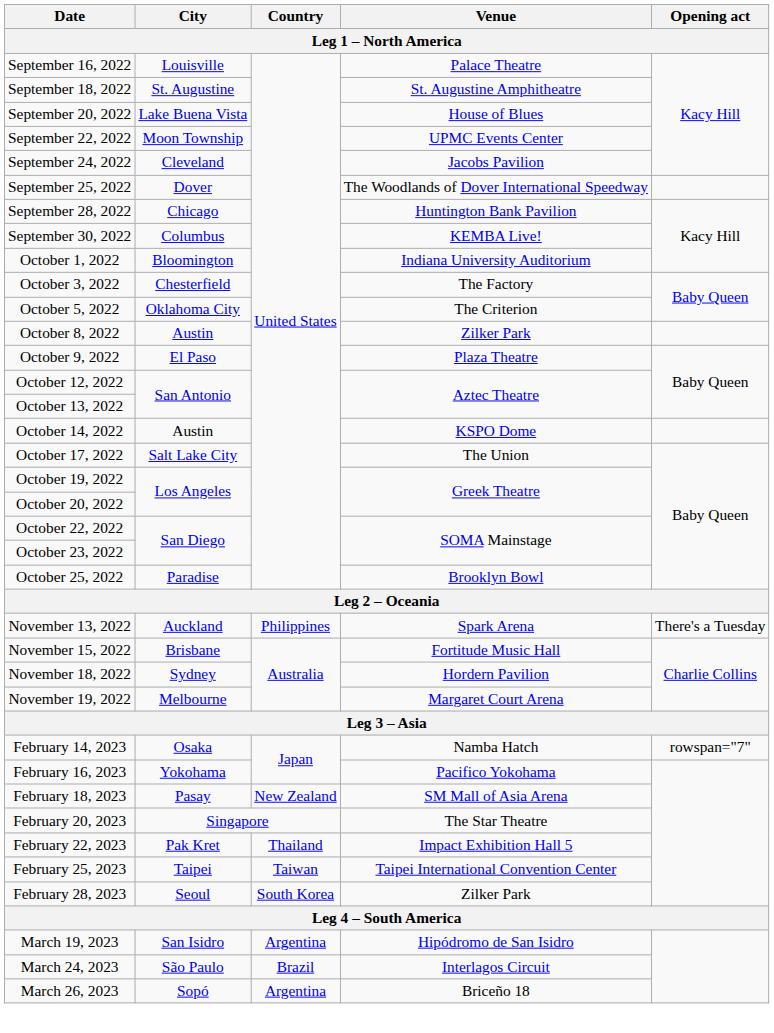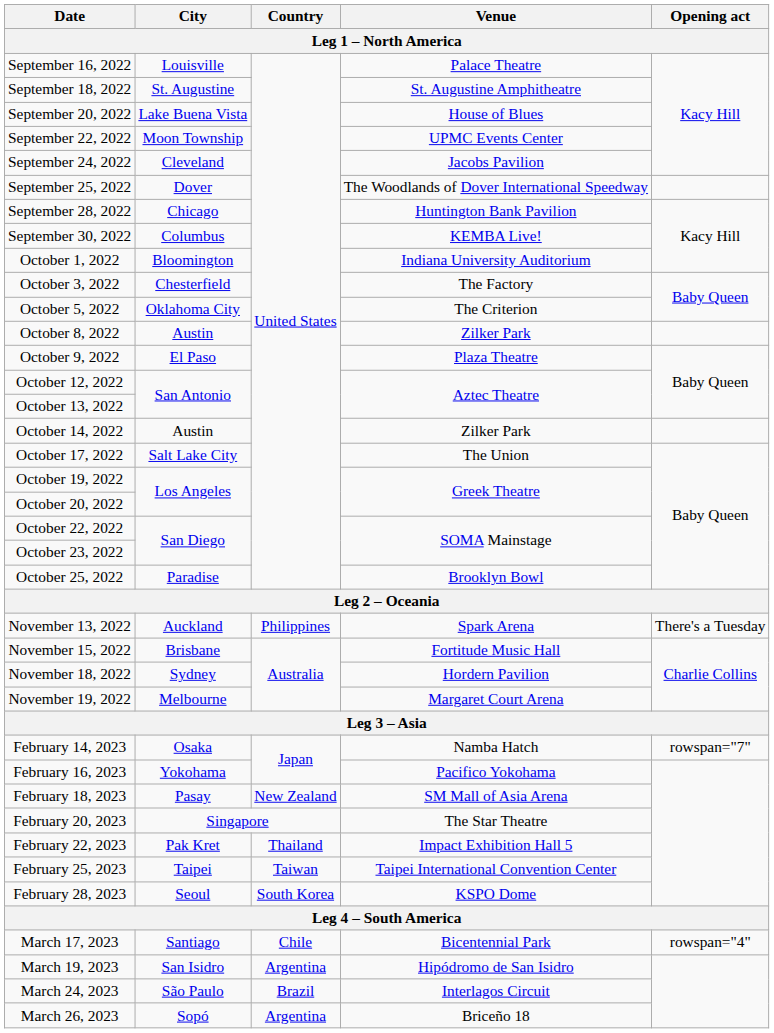(496, 430) KSPO Dome -> (496, 430) Zilker Park
(496, 893) Zilker Park -> (496, 893) KSPO Dome
+ row: (70, 942)
